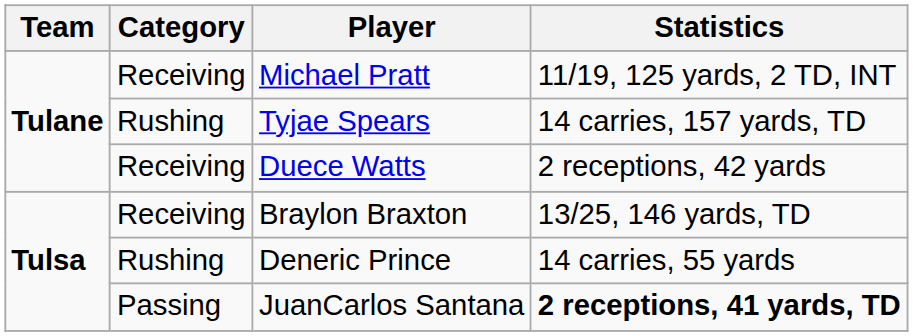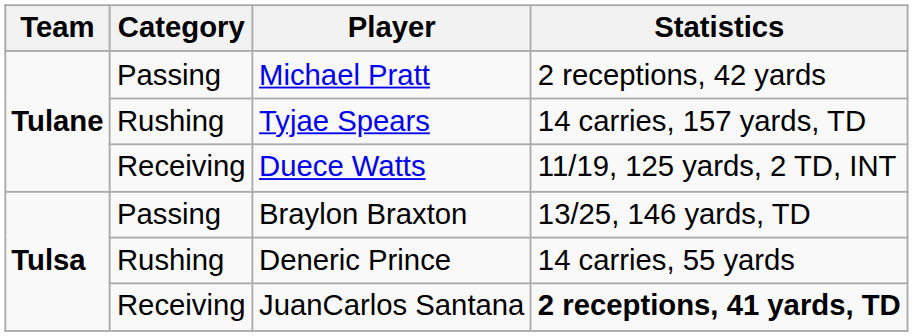(181, 74) Receiving -> (169, 74) Passing
(717, 74) 11/19, 125 yards, 2 TD, INT -> (682, 74) 2 receptions, 42 yards
(682, 167) 2 receptions, 42 yards -> (717, 167) 11/19, 125 yards, 2 TD, INT
(181, 213) Receiving -> (169, 213) Passing
(169, 306) Passing -> (181, 306) Receiving
